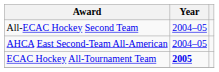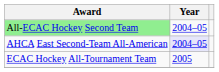(72, 28) no background -> (72, 28) lightgreen background
(190, 43) no background -> (190, 43) lavender background
(182, 59) bold -> (182, 59) normal
